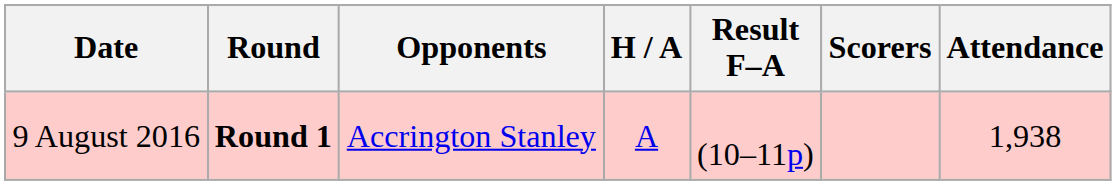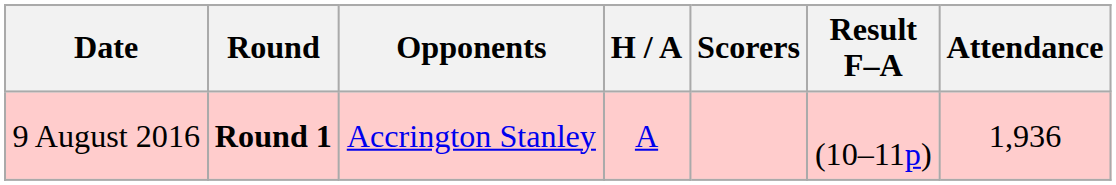columns swapped: (755, 48) <-> (880, 48)
(1025, 135) 1,938 -> (1025, 135) 1,936
